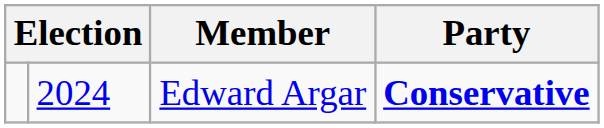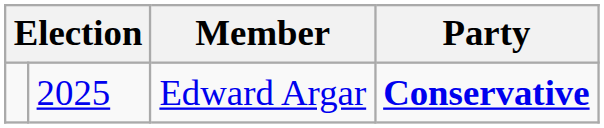(73, 92) 2024 -> (73, 92) 2025
